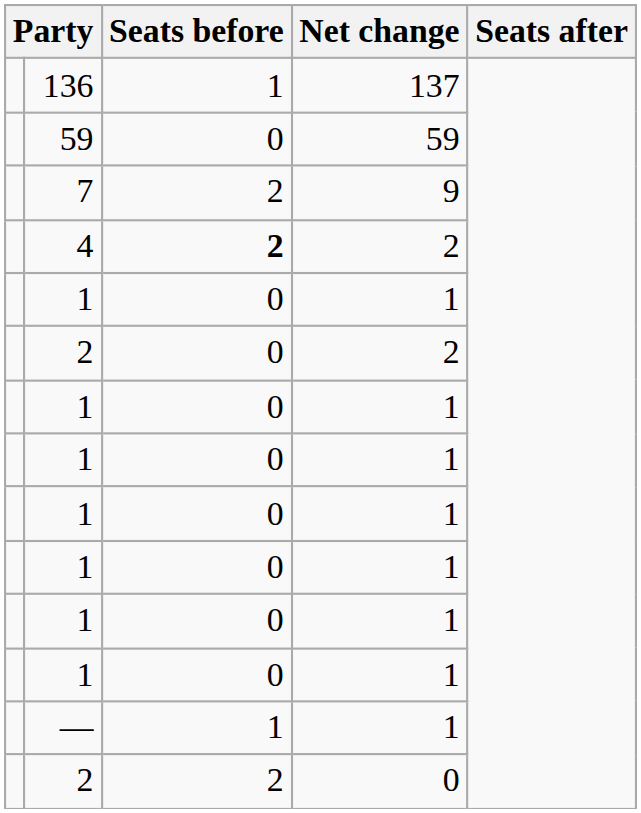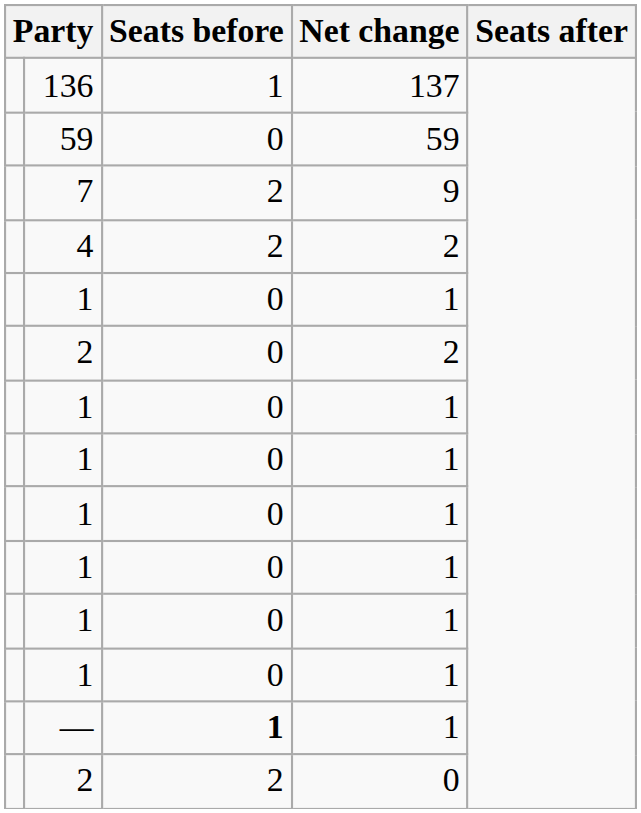(275, 245) bold -> (275, 245) normal
(275, 727) normal -> (275, 727) bold
